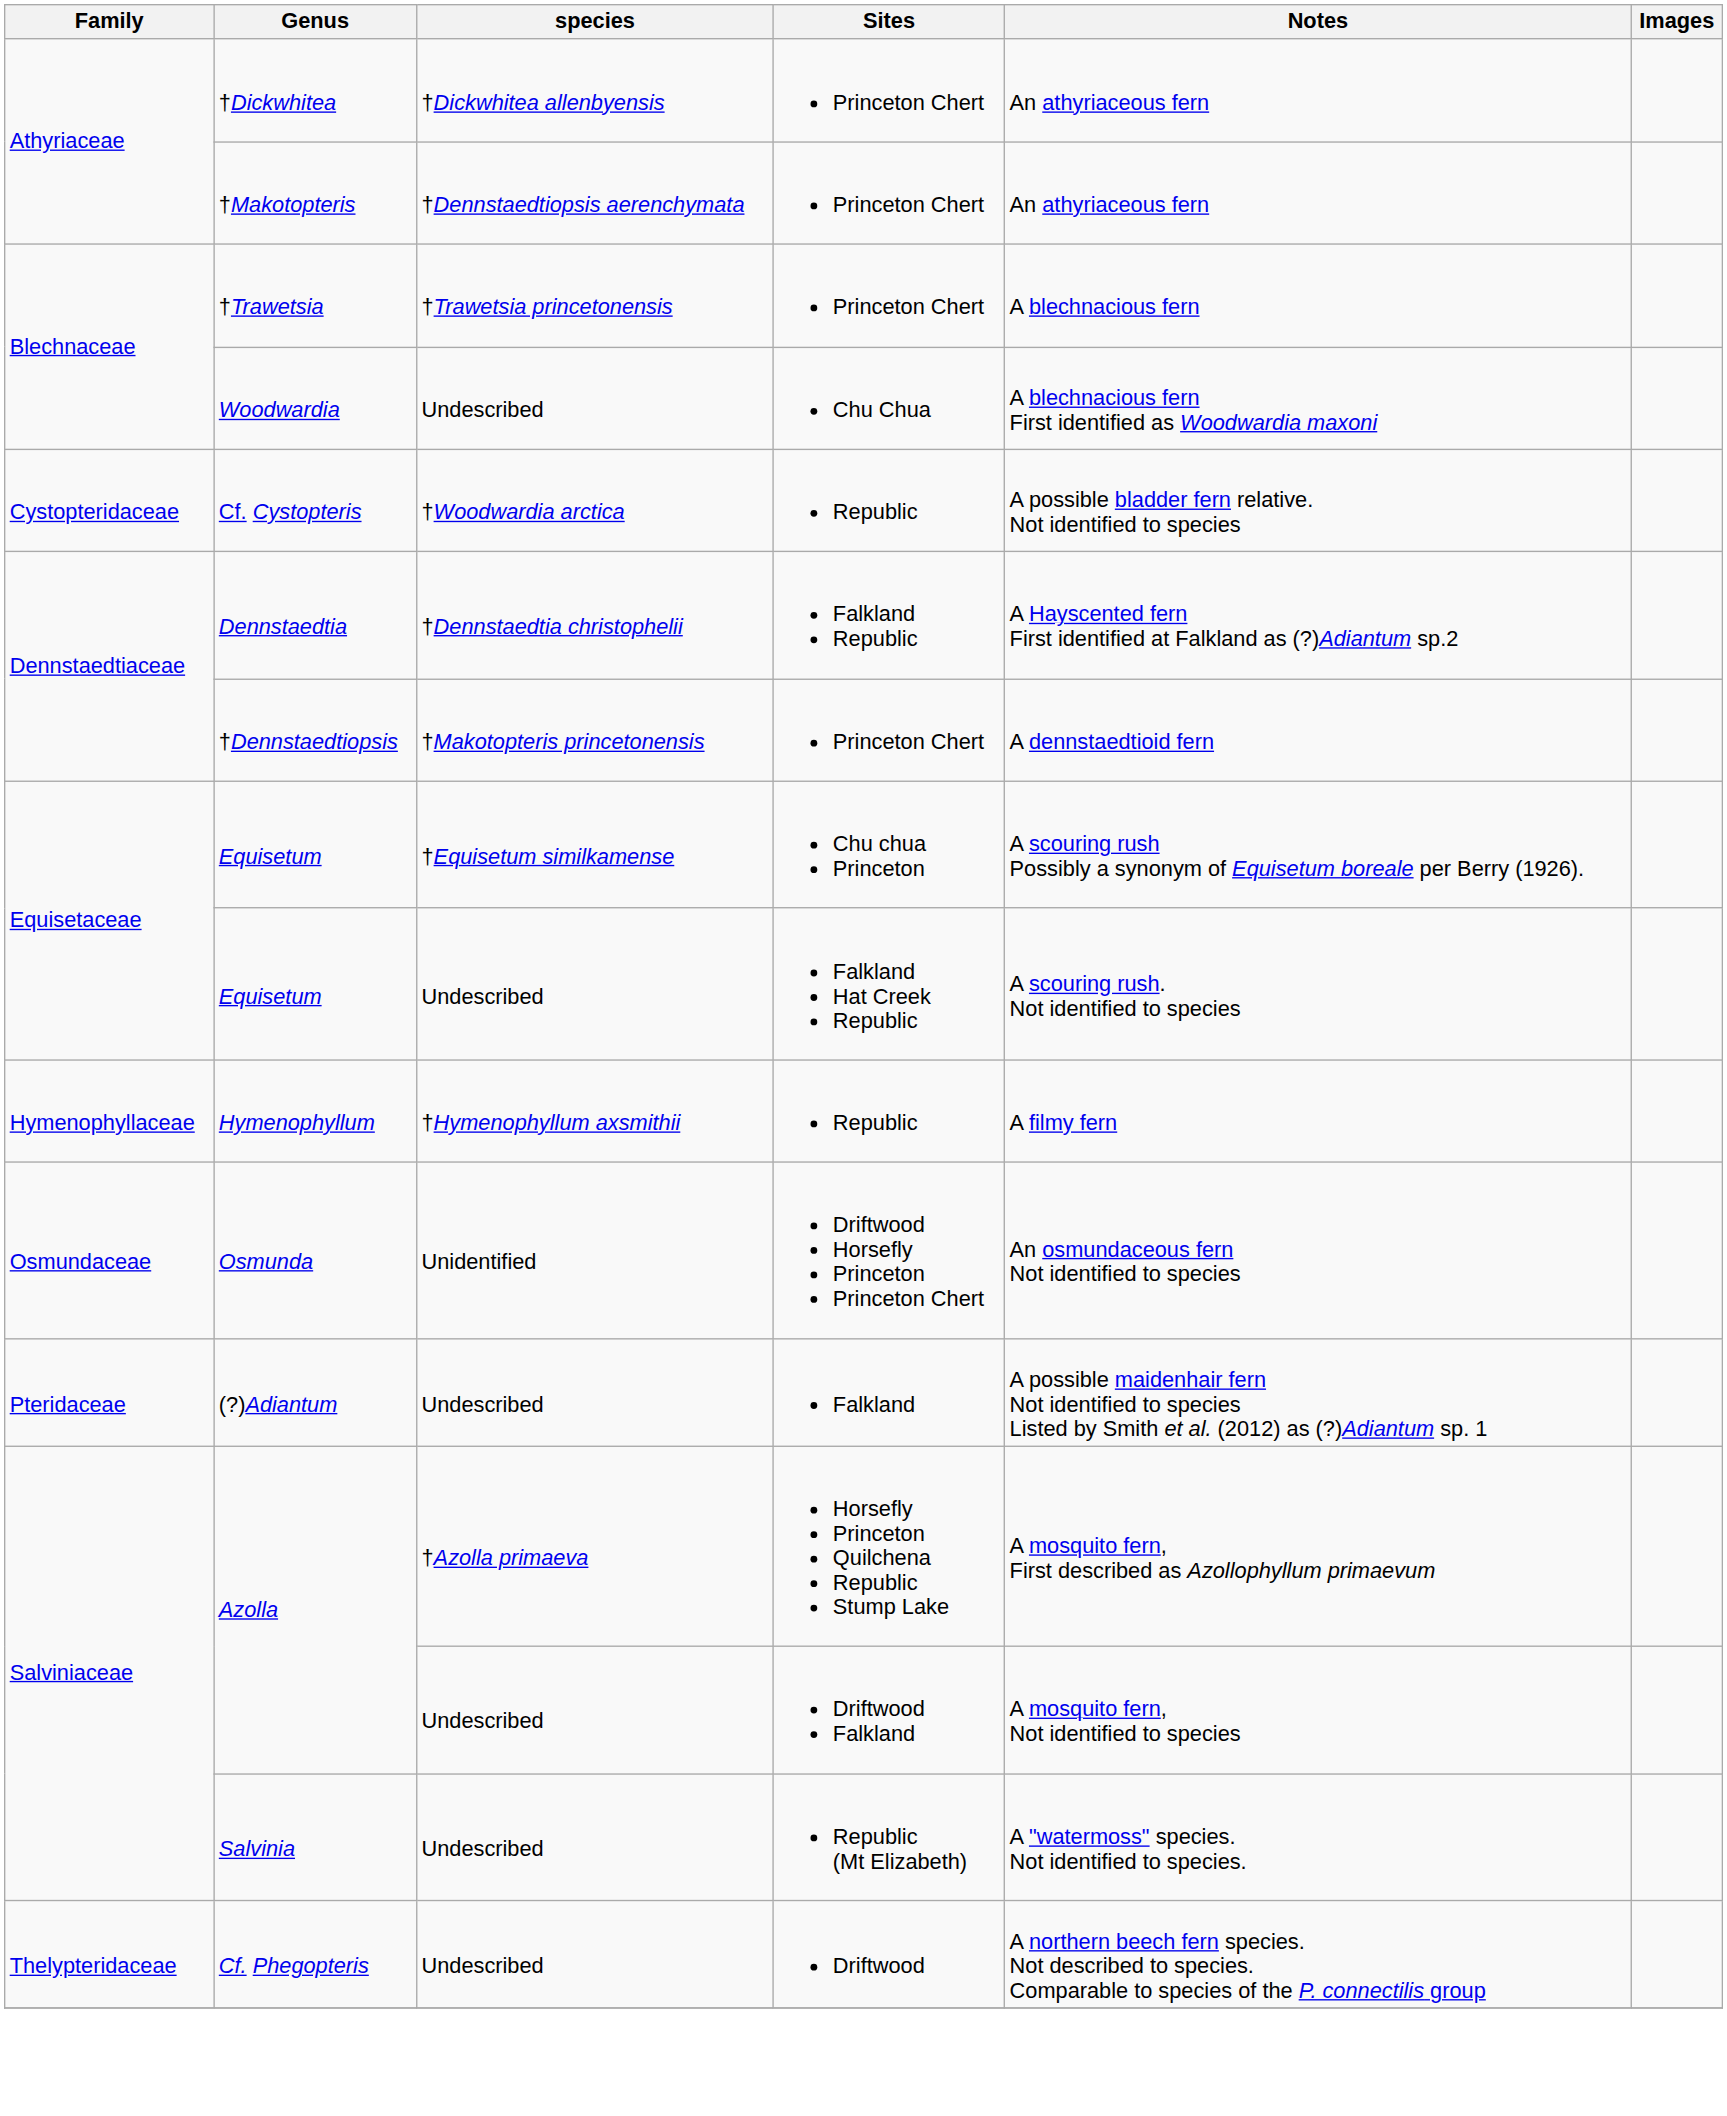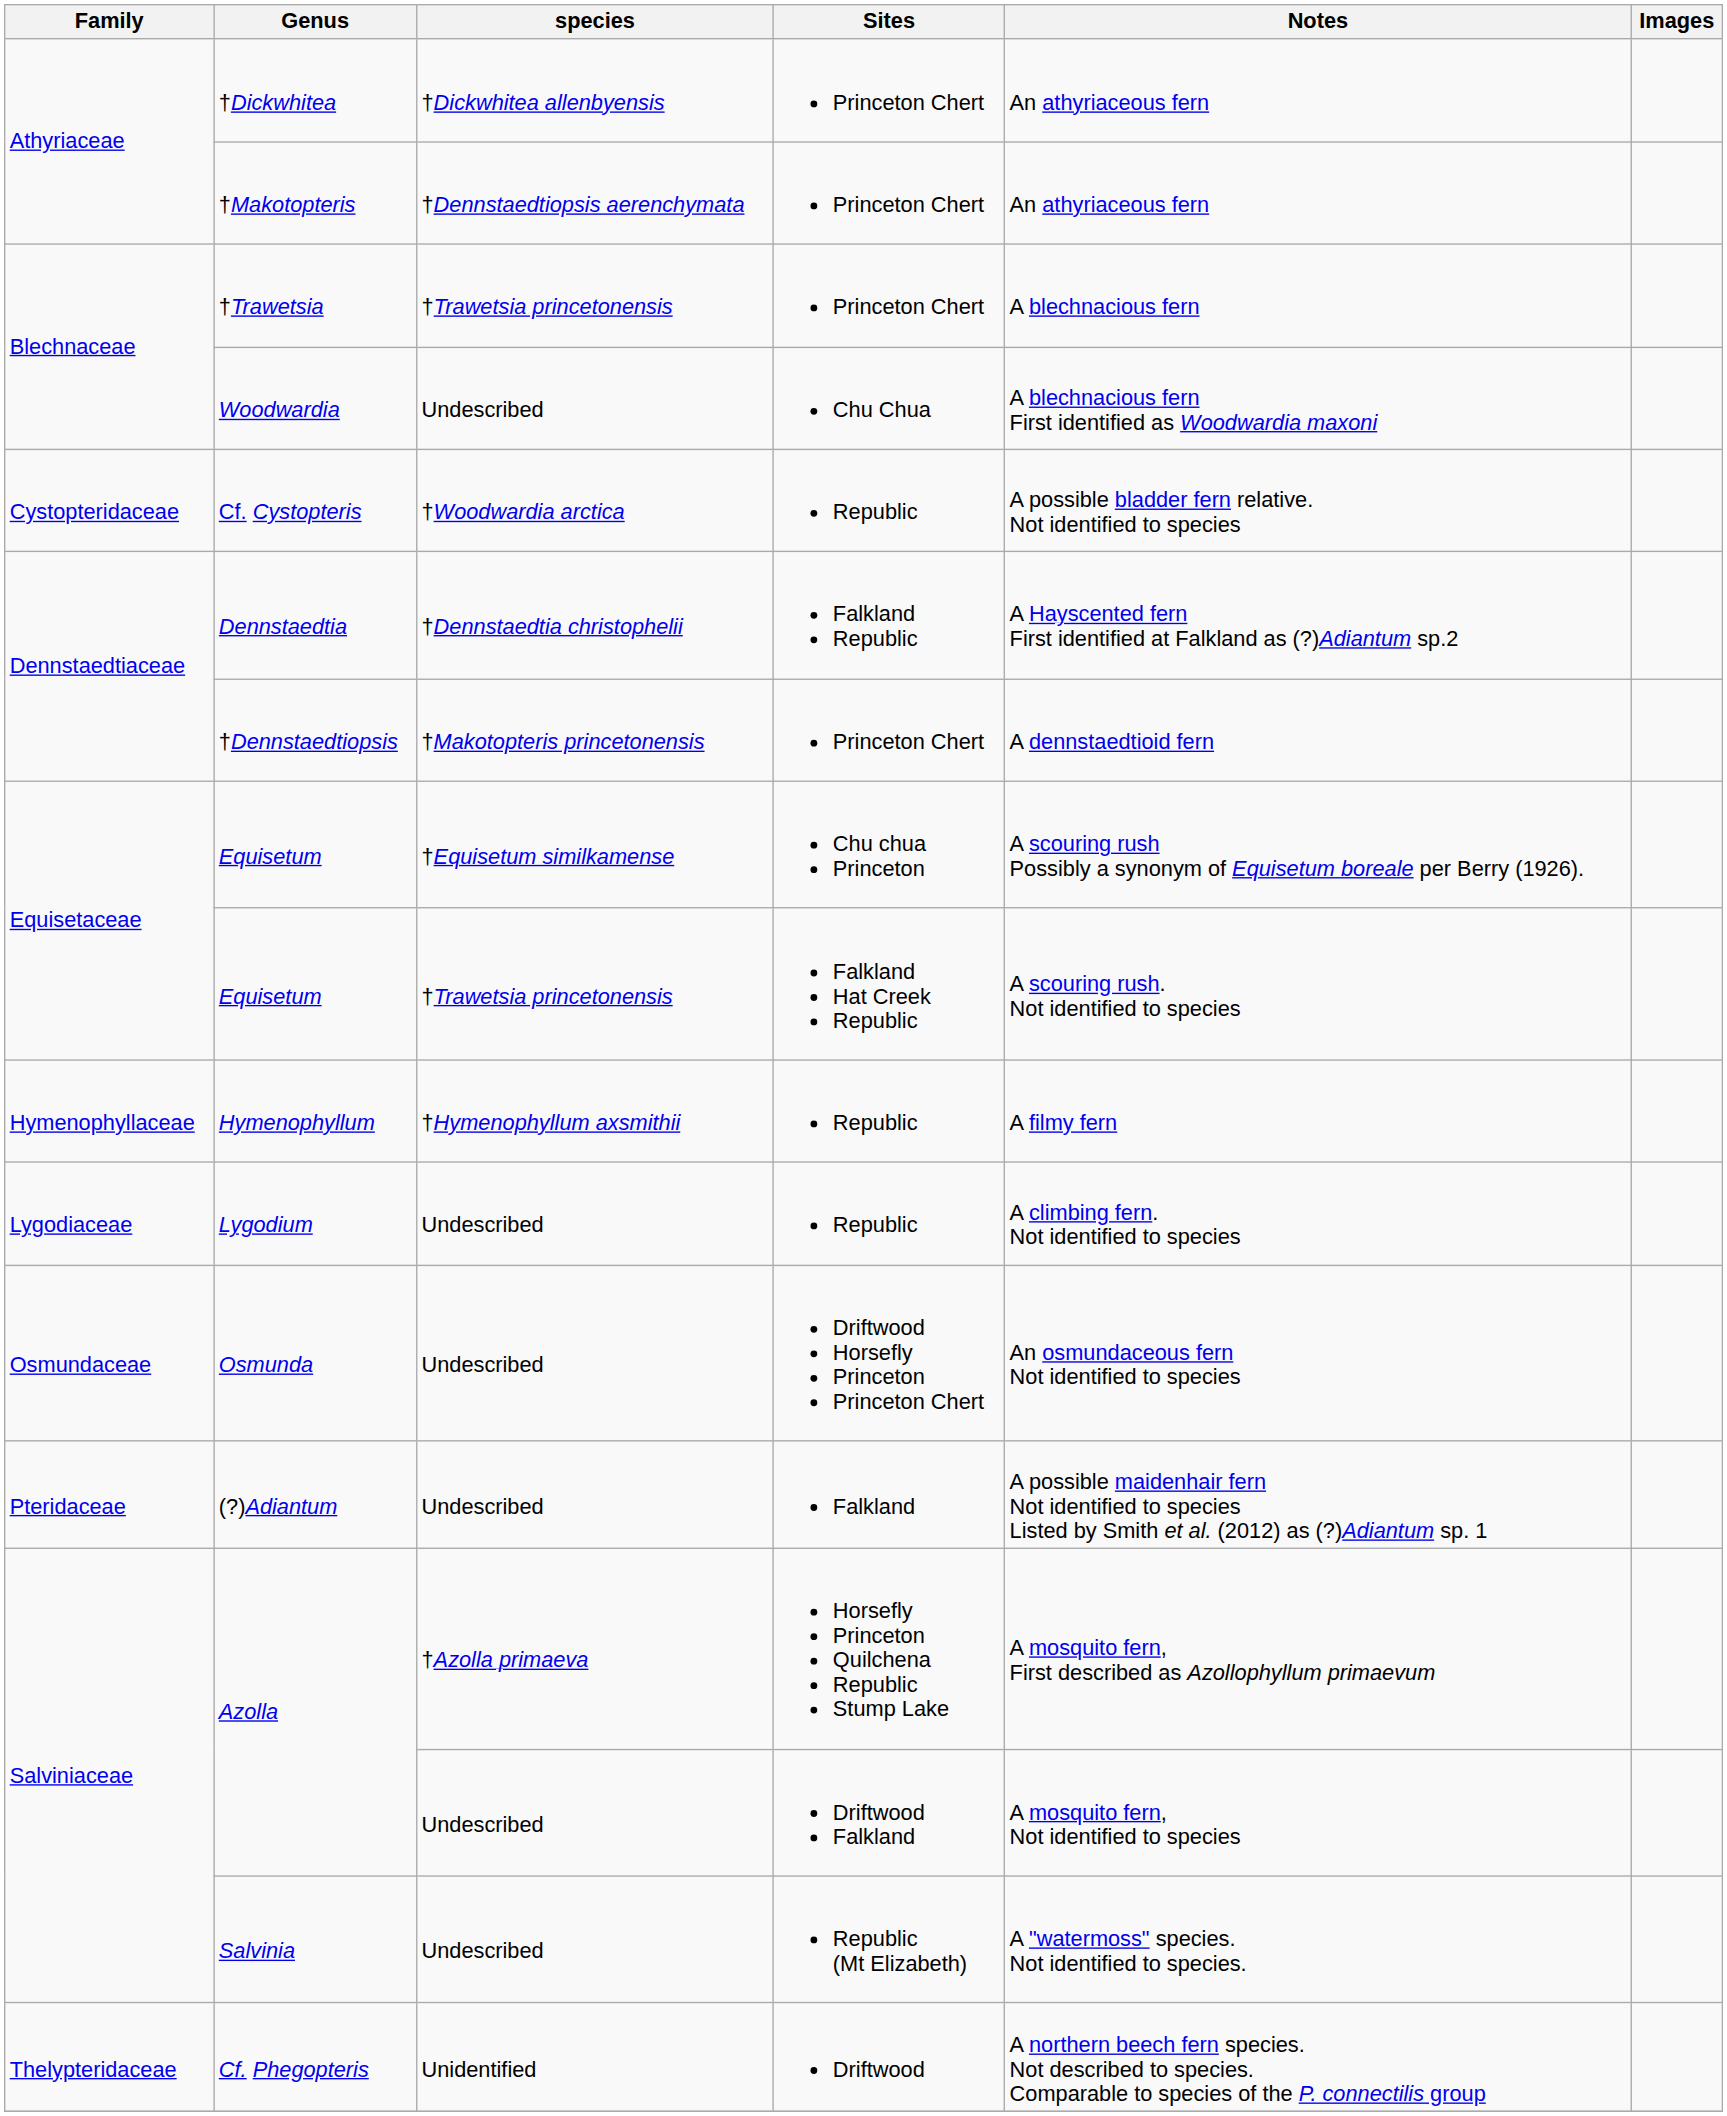(483, 996) Undescribed -> (547, 996) †Trawetsia princetonensis
+ row: (266, 1225)
(479, 1262) Unidentified -> (483, 1364) Undescribed
(483, 1966) Undescribed -> (479, 2069) Unidentified
